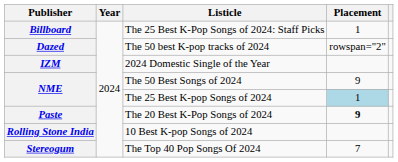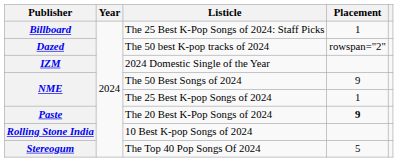(358, 98) lightblue background -> (358, 98) no background
(358, 149) 7 -> (358, 149) 5
